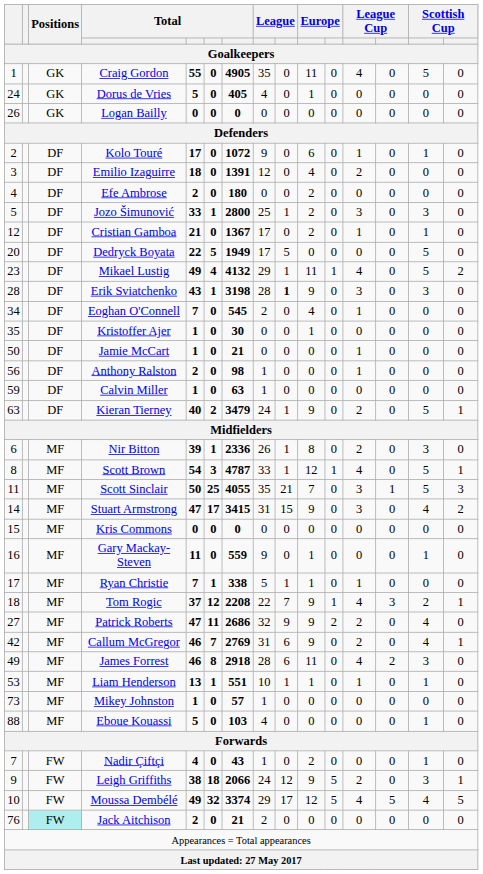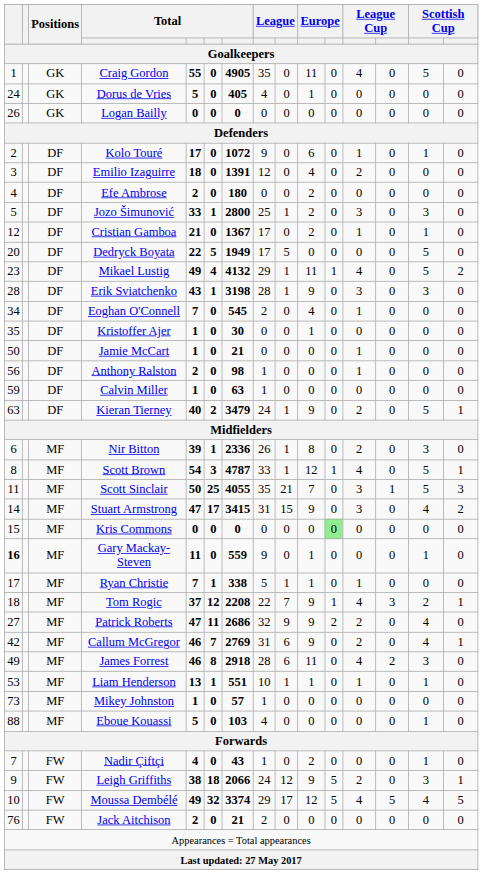(287, 291) bold -> (287, 291) normal
(334, 529) no background -> (334, 529) lightgreen background
(14, 555) normal -> (14, 555) bold
(55, 820) paleturquoise background -> (55, 820) no background
